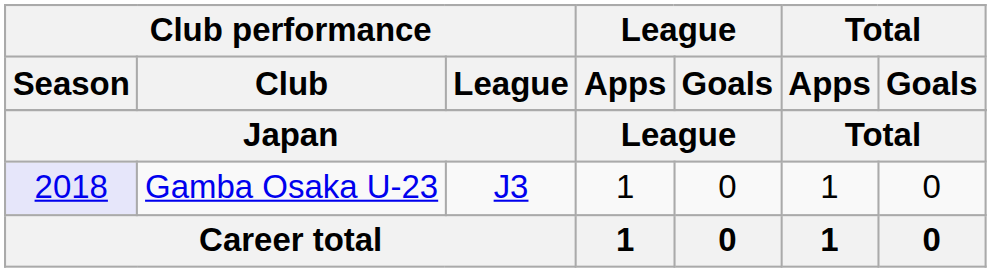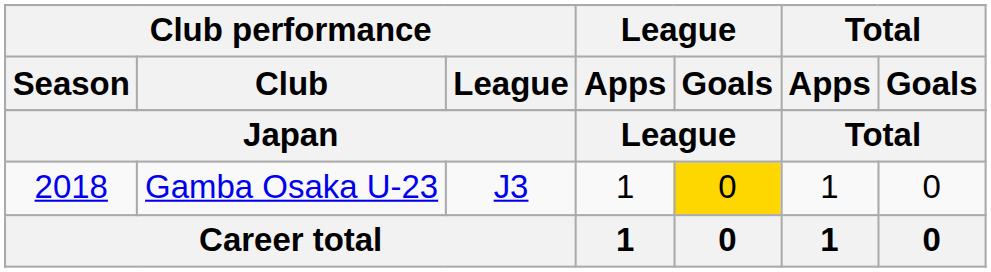(71, 187) lavender background -> (71, 187) no background
(727, 187) no background -> (727, 187) gold background
